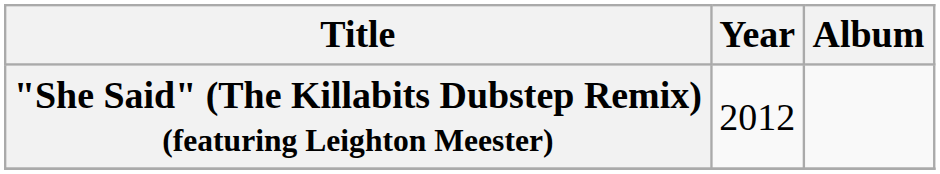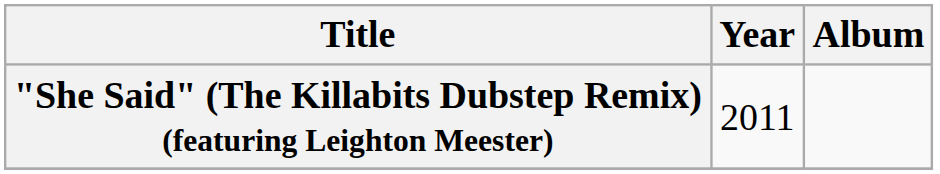(757, 116) 2012 -> (757, 116) 2011
